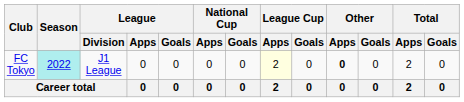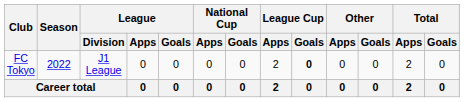(59, 65) paleturquoise background -> (59, 65) no background
(276, 65) lightyellow background -> (276, 65) no background
(309, 65) normal -> (309, 65) bold
(342, 65) bold -> (342, 65) normal
